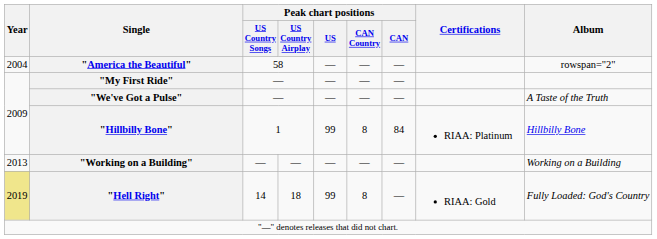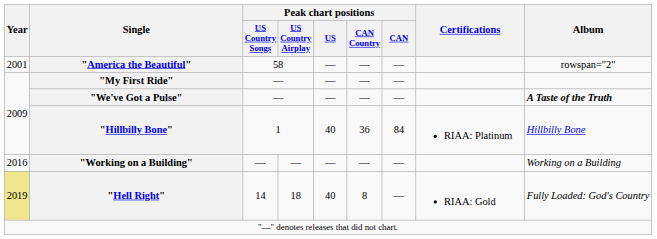(17, 64) 2004 -> (17, 64) 2001
(568, 97) normal -> (569, 97) bold
(330, 130) 99 -> (330, 130) 40
(365, 130) 8 -> (365, 130) 36
(17, 163) 2013 -> (17, 163) 2016
(330, 195) 99 -> (330, 195) 40
